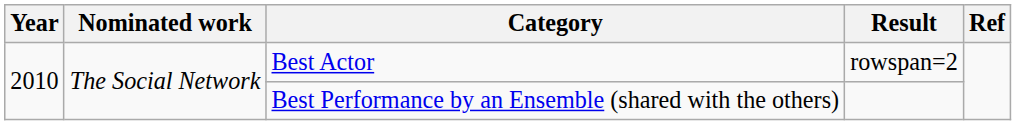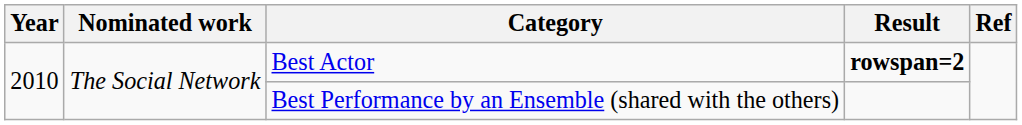(904, 61) normal -> (907, 61) bold
